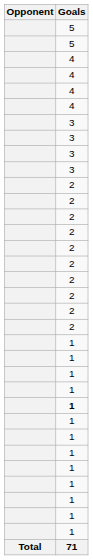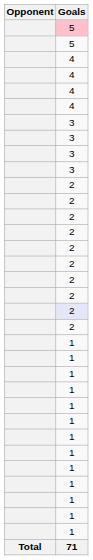(72, 28) no background -> (72, 28) pink background
(72, 311) no background -> (72, 311) lavender background
(72, 405) bold -> (72, 405) normal
